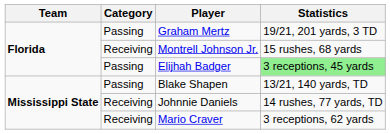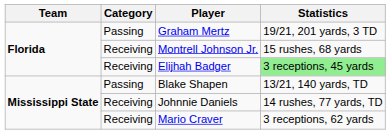(124, 66) Passing -> (128, 66) Receiving
